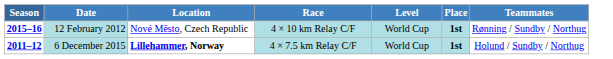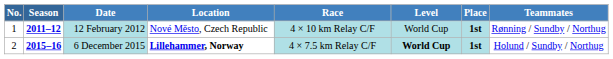+ column: (14, 12)
(24, 29) 2015–16 -> (44, 29) 2011–12
(24, 46) 2011–12 -> (44, 46) 2015–16
(407, 46) normal -> (426, 46) bold
